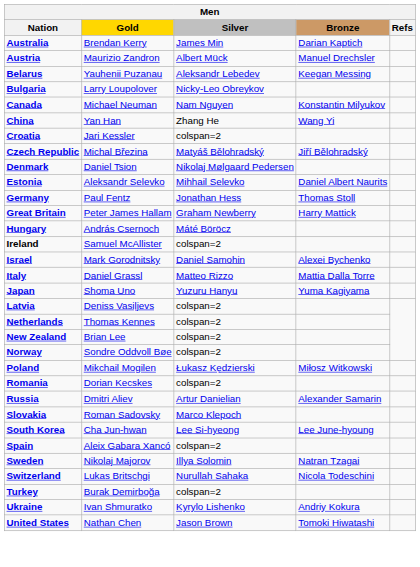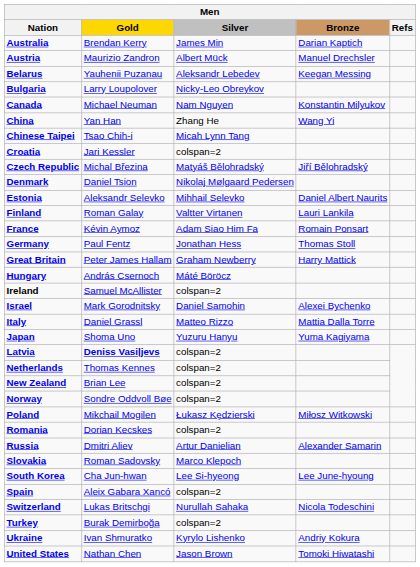+ row: (41, 136)
+ row: (24, 213)
+ row: (23, 228)
(119, 306) normal -> (122, 352) bold
- row: (25, 461)
